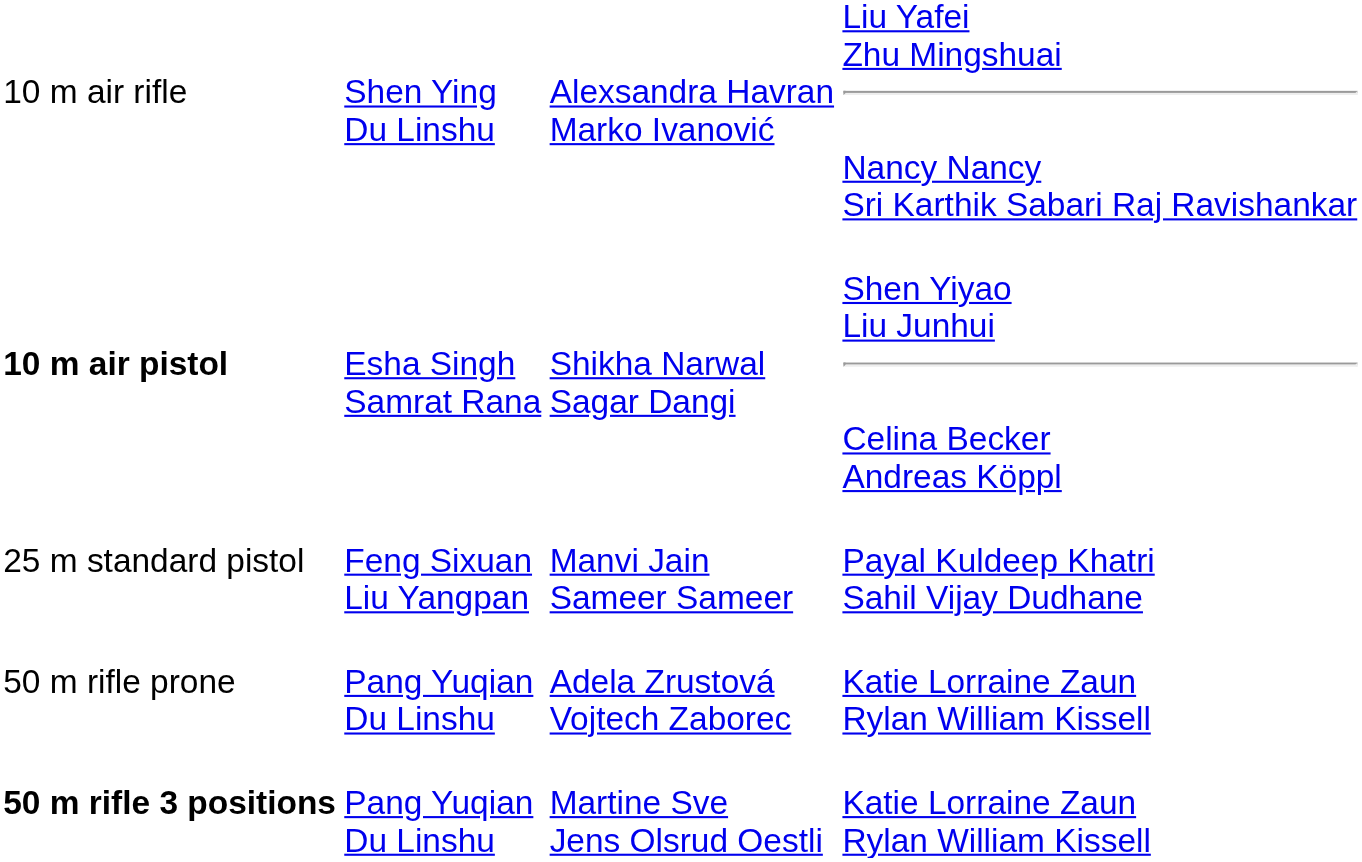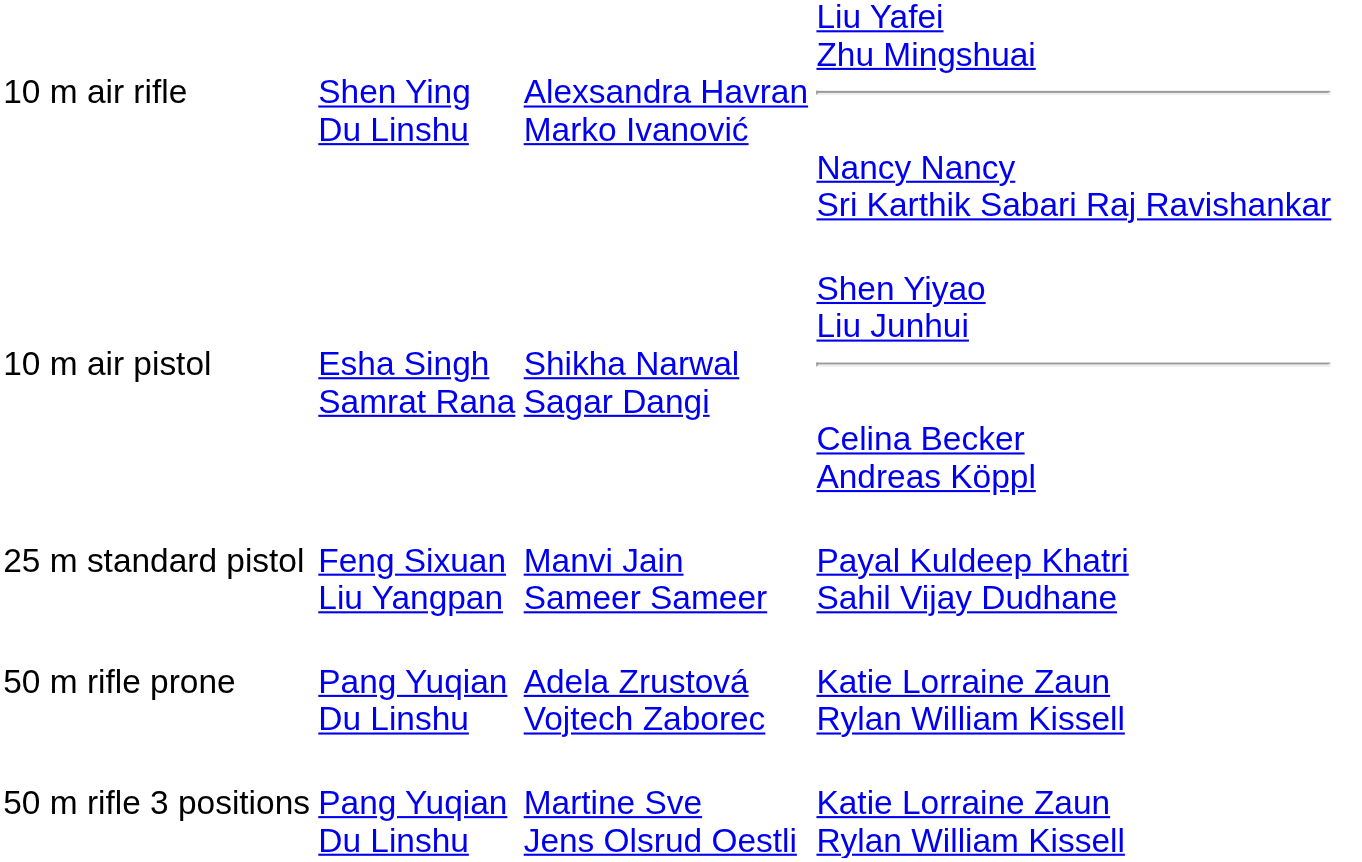(116, 364) bold -> (107, 364) normal
(170, 802) bold -> (157, 802) normal
